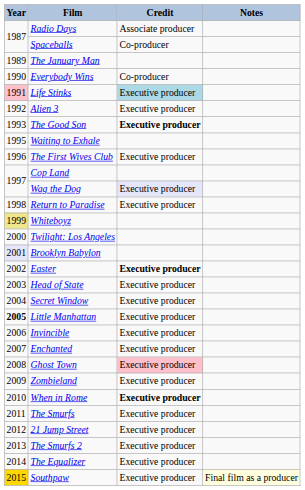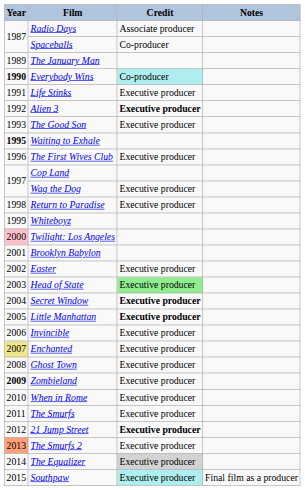(16, 76) normal -> (16, 76) bold
(144, 76) no background -> (144, 76) paleturquoise background
(16, 92) pink background -> (16, 92) no background
(157, 92) lightblue background -> (157, 92) no background
(157, 108) normal -> (160, 108) bold
(160, 124) bold -> (157, 124) normal
(16, 141) normal -> (16, 141) bold
(157, 189) lavender background -> (157, 189) no background
(16, 221) khaki background -> (16, 221) no background
(16, 237) no background -> (16, 237) pink background
(16, 253) lavender background -> (16, 253) no background
(160, 269) bold -> (157, 269) normal
(157, 285) no background -> (157, 285) lightgreen background
(157, 301) normal -> (160, 301) bold
(16, 317) bold -> (16, 317) normal
(157, 317) normal -> (160, 317) bold
(16, 349) no background -> (16, 349) khaki background
(157, 365) pink background -> (157, 365) no background
(16, 381) normal -> (16, 381) bold
(160, 397) bold -> (157, 397) normal
(157, 429) normal -> (160, 429) bold
(16, 445) no background -> (16, 445) lightsalmon background
(157, 461) no background -> (157, 461) lightgrey background
(16, 477) gold background -> (16, 477) no background
(157, 477) no background -> (157, 477) paleturquoise background
(252, 477) lightyellow background -> (252, 477) no background
